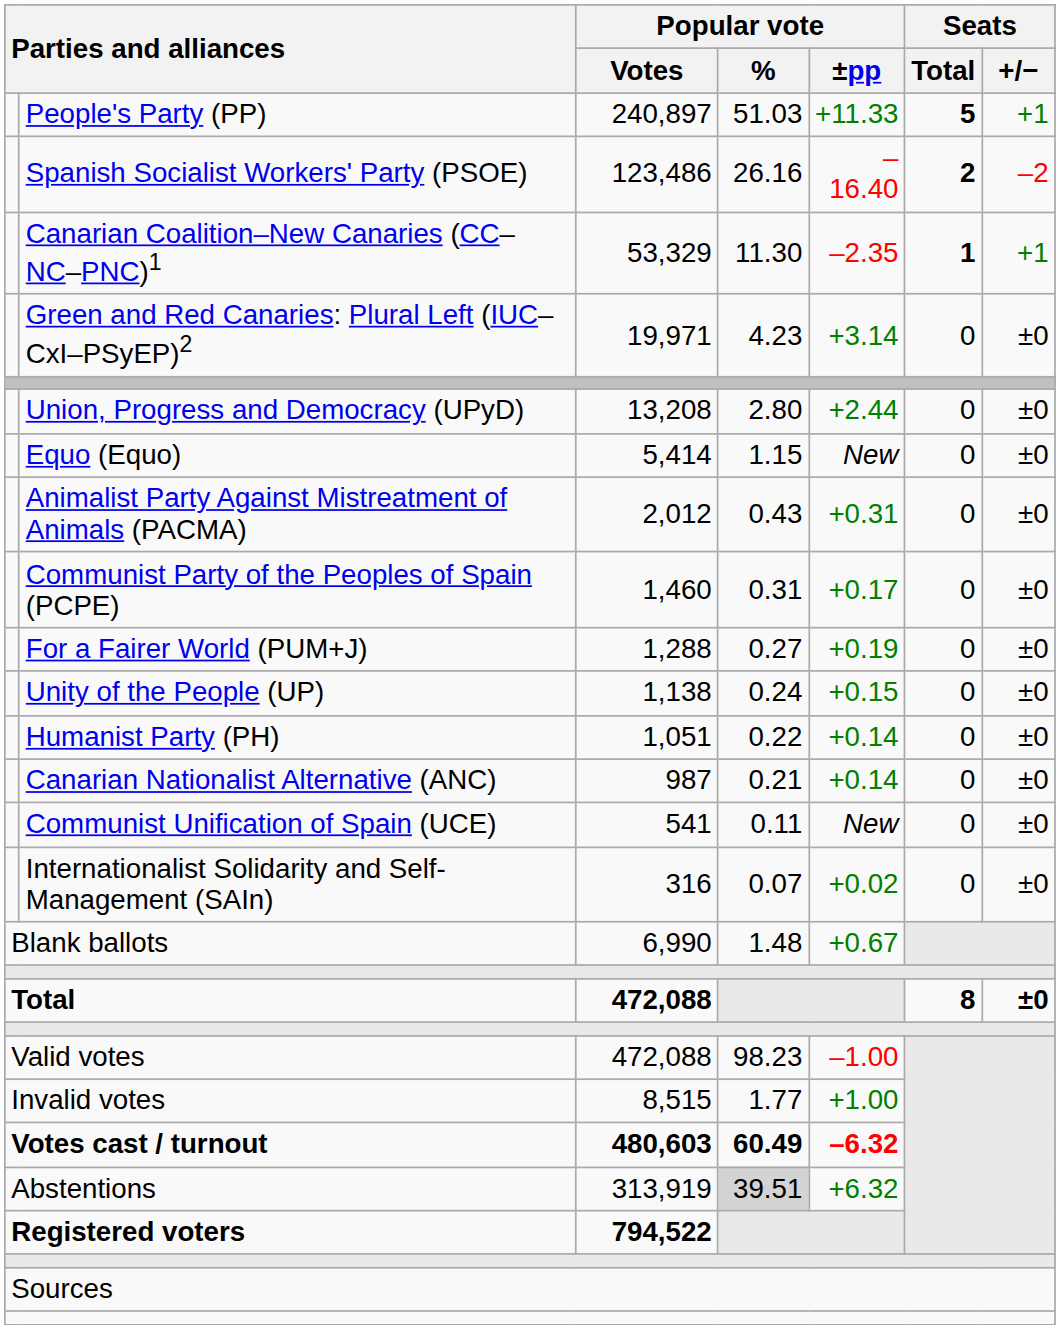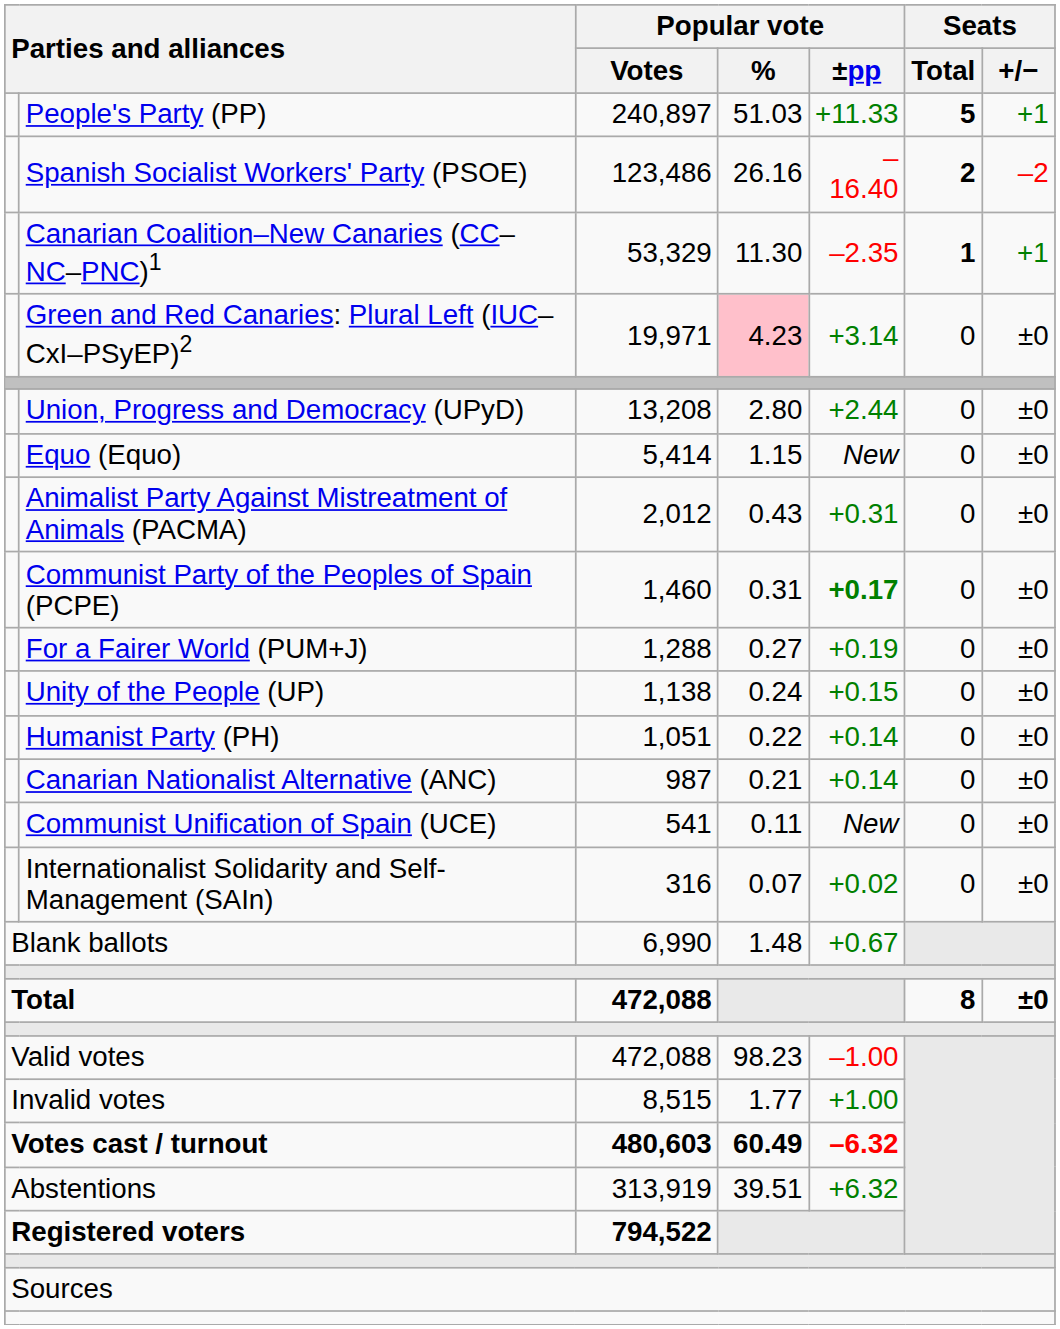(775, 335) no background -> (775, 335) pink background
(863, 589) normal -> (863, 589) bold
(768, 1188) lightgrey background -> (768, 1188) no background
